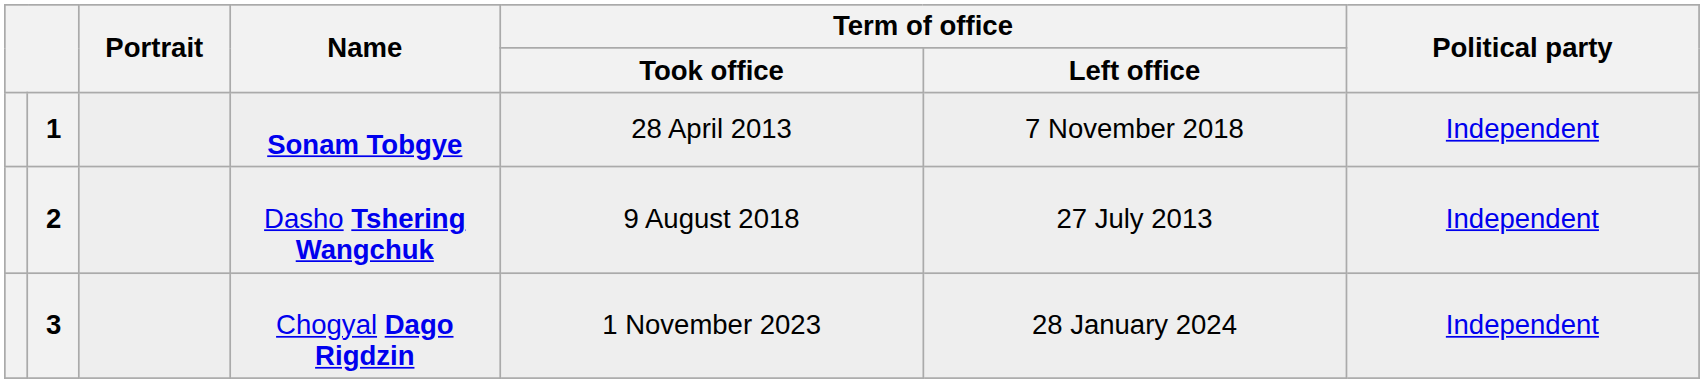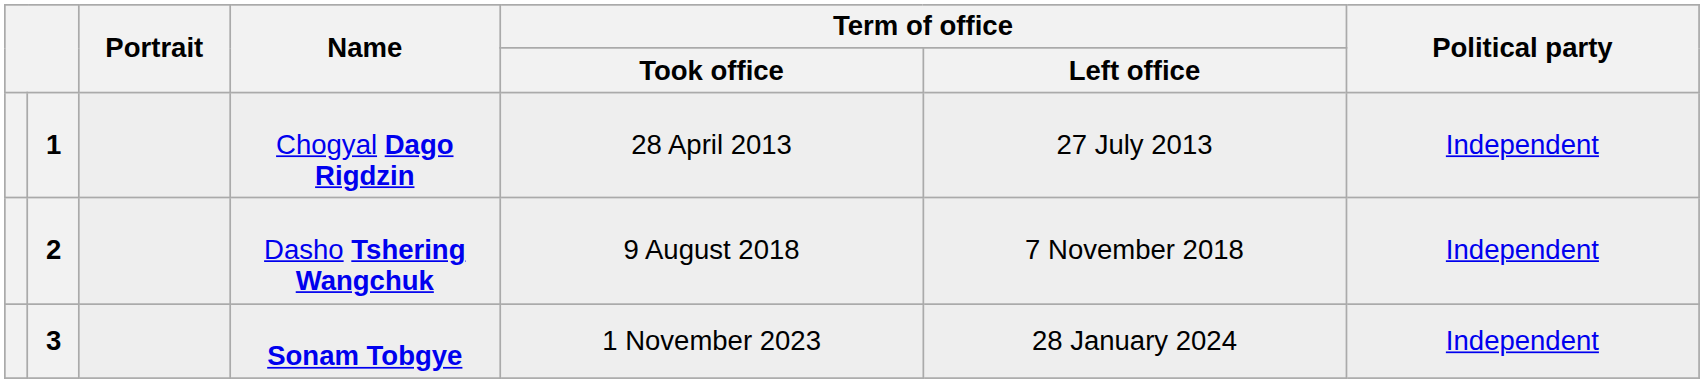(365, 144) Sonam Tobgye -> (365, 160) Chogyal Dago Rigdzin
(1134, 129) 7 November 2018 -> (1134, 144) 27 July 2013
(1134, 219) 27 July 2013 -> (1134, 250) 7 November 2018
(365, 340) Chogyal Dago Rigdzin -> (365, 355) Sonam Tobgye
